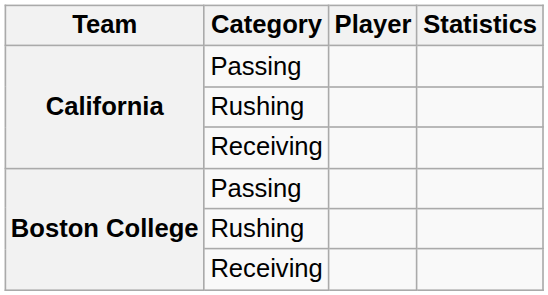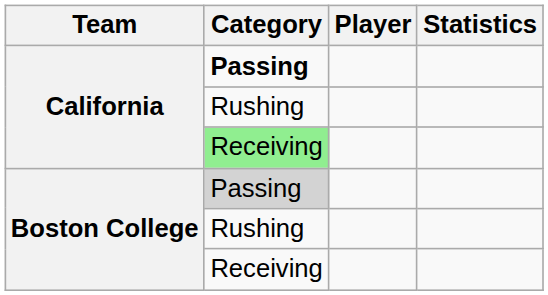(256, 66) normal -> (259, 66) bold
(267, 147) no background -> (267, 147) lightgreen background
(256, 187) no background -> (256, 187) lightgrey background
